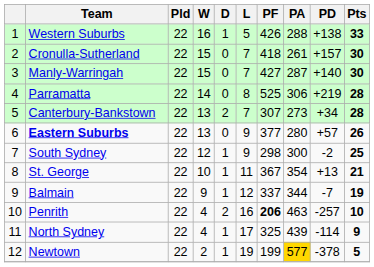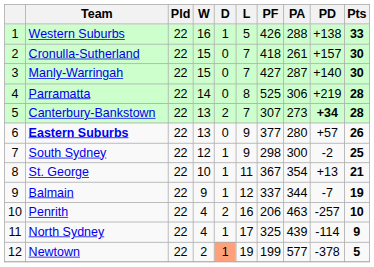(327, 113) normal -> (327, 113) bold
(271, 212) bold -> (271, 212) normal
(225, 251) no background -> (225, 251) lightsalmon background
(297, 251) gold background -> (297, 251) no background
